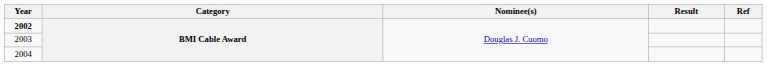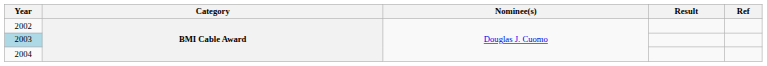(23, 26) bold -> (23, 26) normal
(23, 40) no background -> (23, 40) lightblue background
